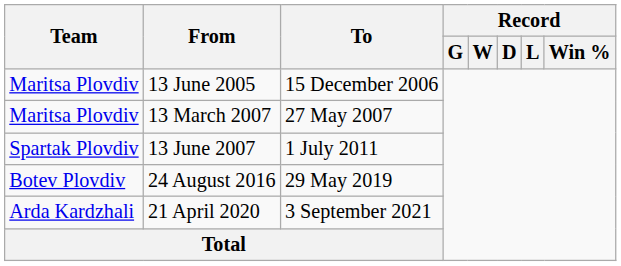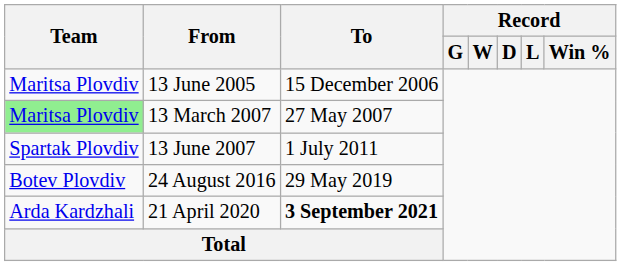(74, 116) no background -> (74, 116) lightgreen background
(358, 212) normal -> (361, 212) bold
